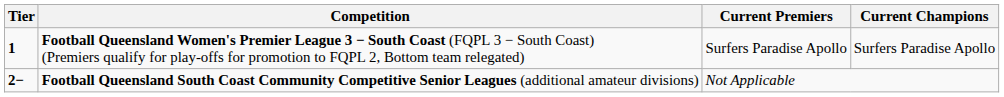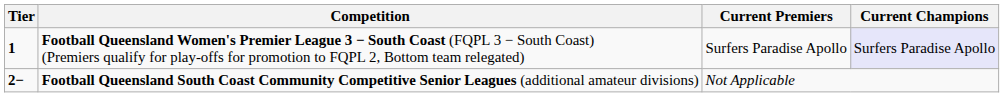(924, 48) no background -> (924, 48) lavender background
